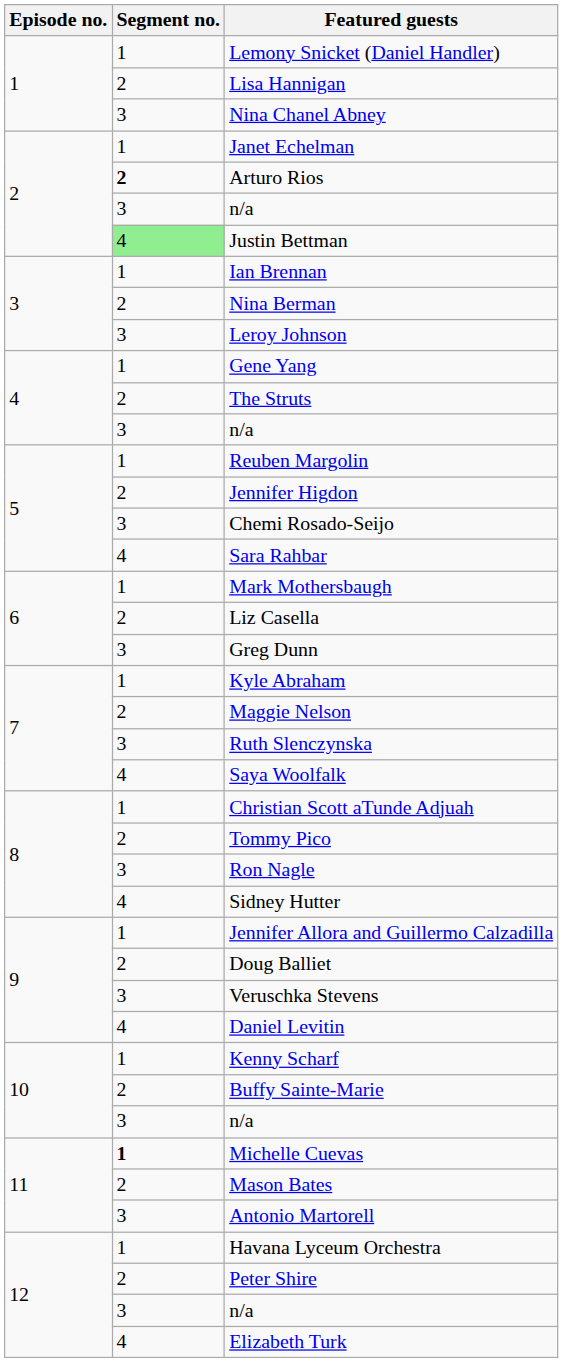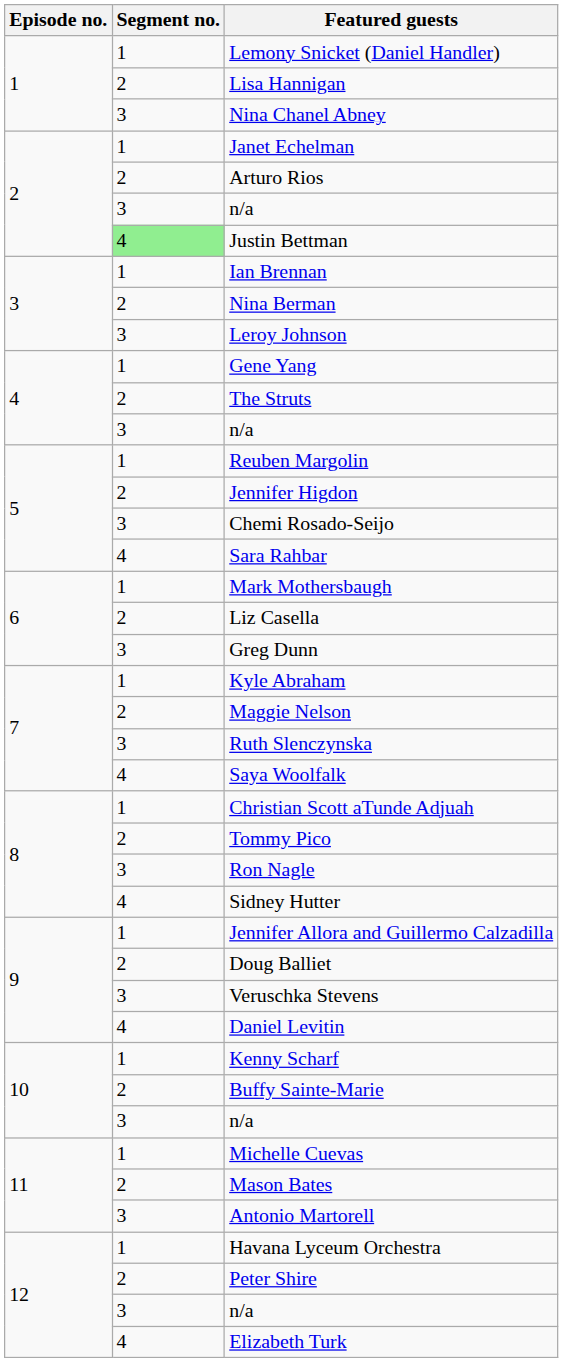(121, 177) bold -> (121, 177) normal
(121, 1152) bold -> (121, 1152) normal
